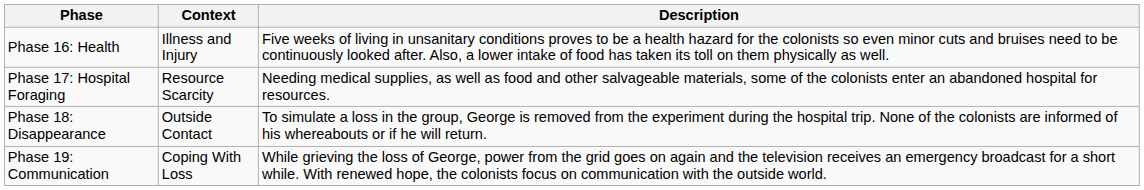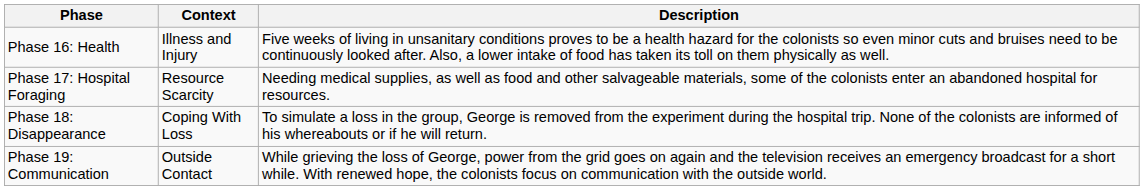(187, 126) Outside Contact -> (201, 126) Coping With Loss
(201, 165) Coping With Loss -> (187, 165) Outside Contact
